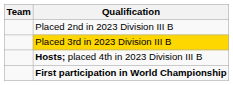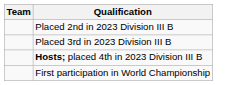(103, 42) gold background -> (103, 42) no background
(131, 73) bold -> (123, 73) normal
